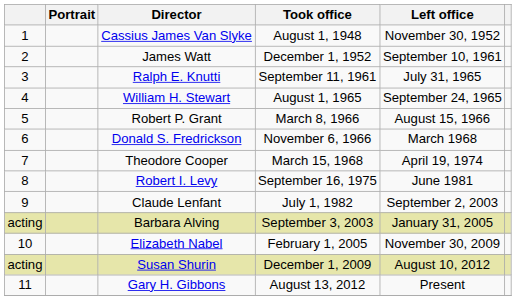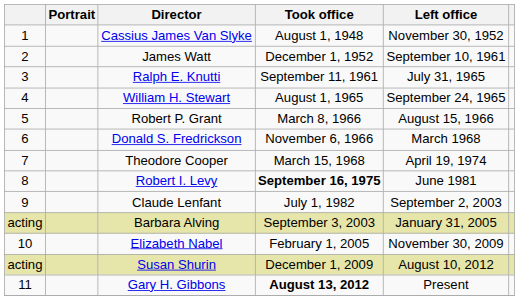(317, 181) normal -> (319, 181) bold
(317, 285) normal -> (319, 285) bold
